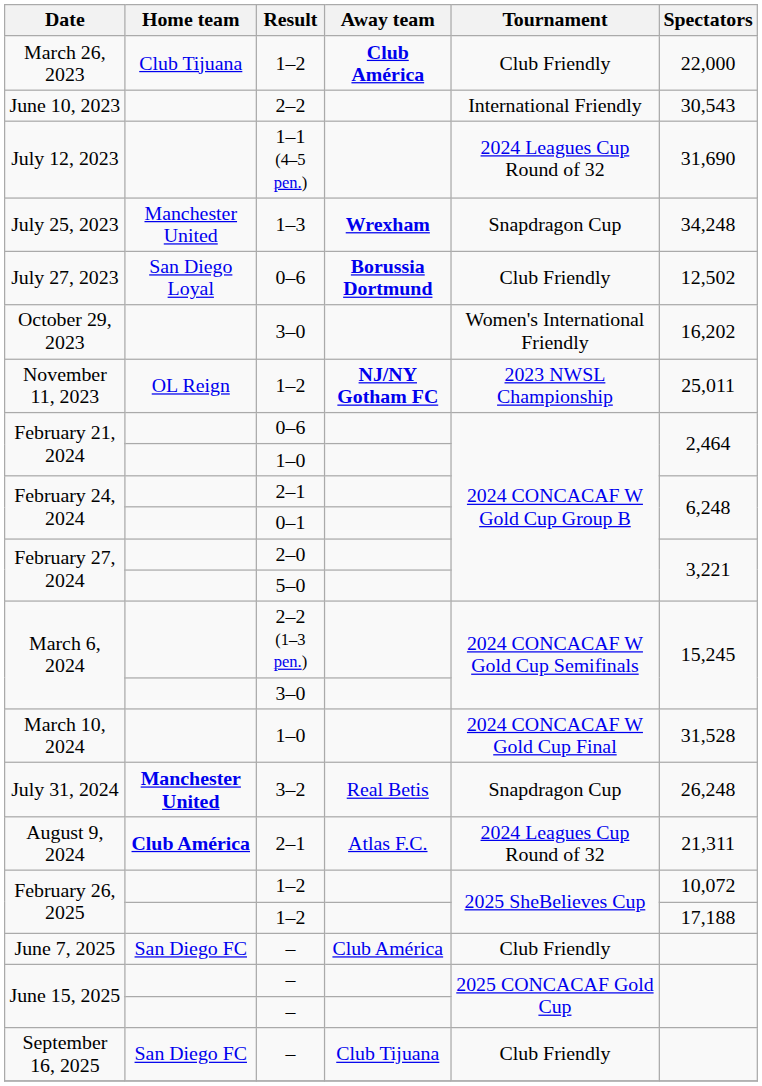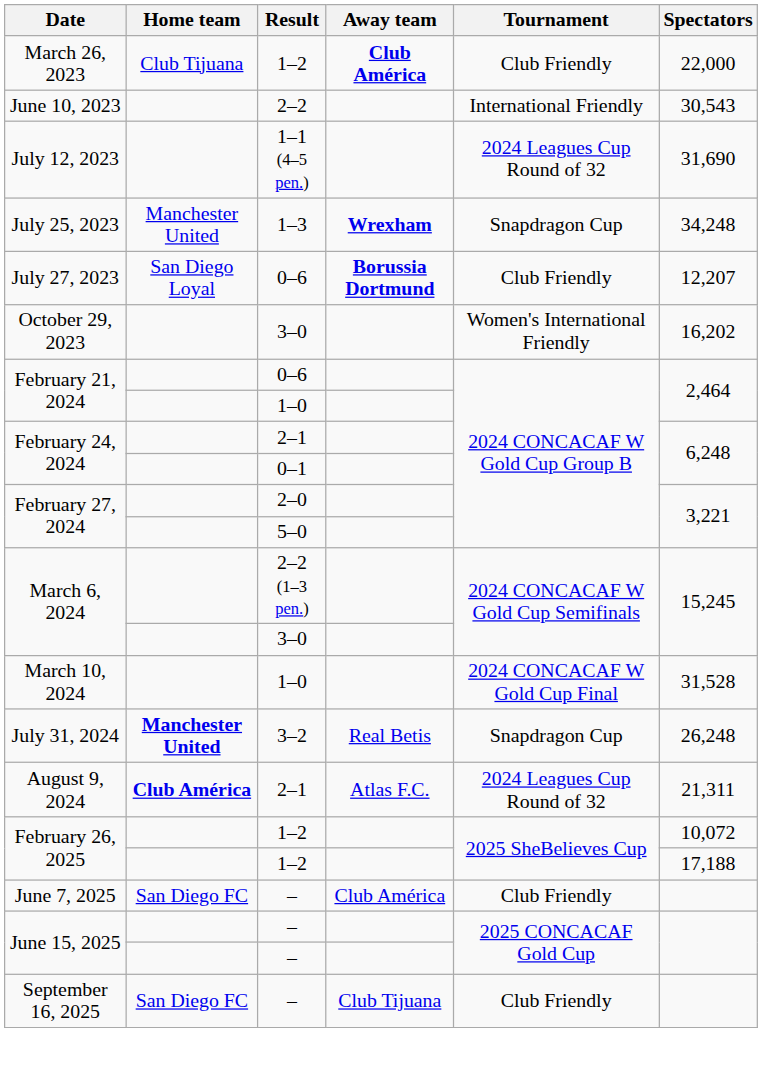(708, 277) 12,502 -> (708, 277) 12,207
- row: (65, 385)
